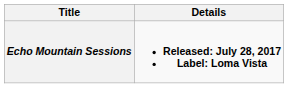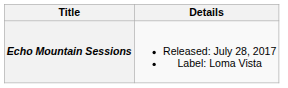(209, 58) bold -> (206, 58) normal
